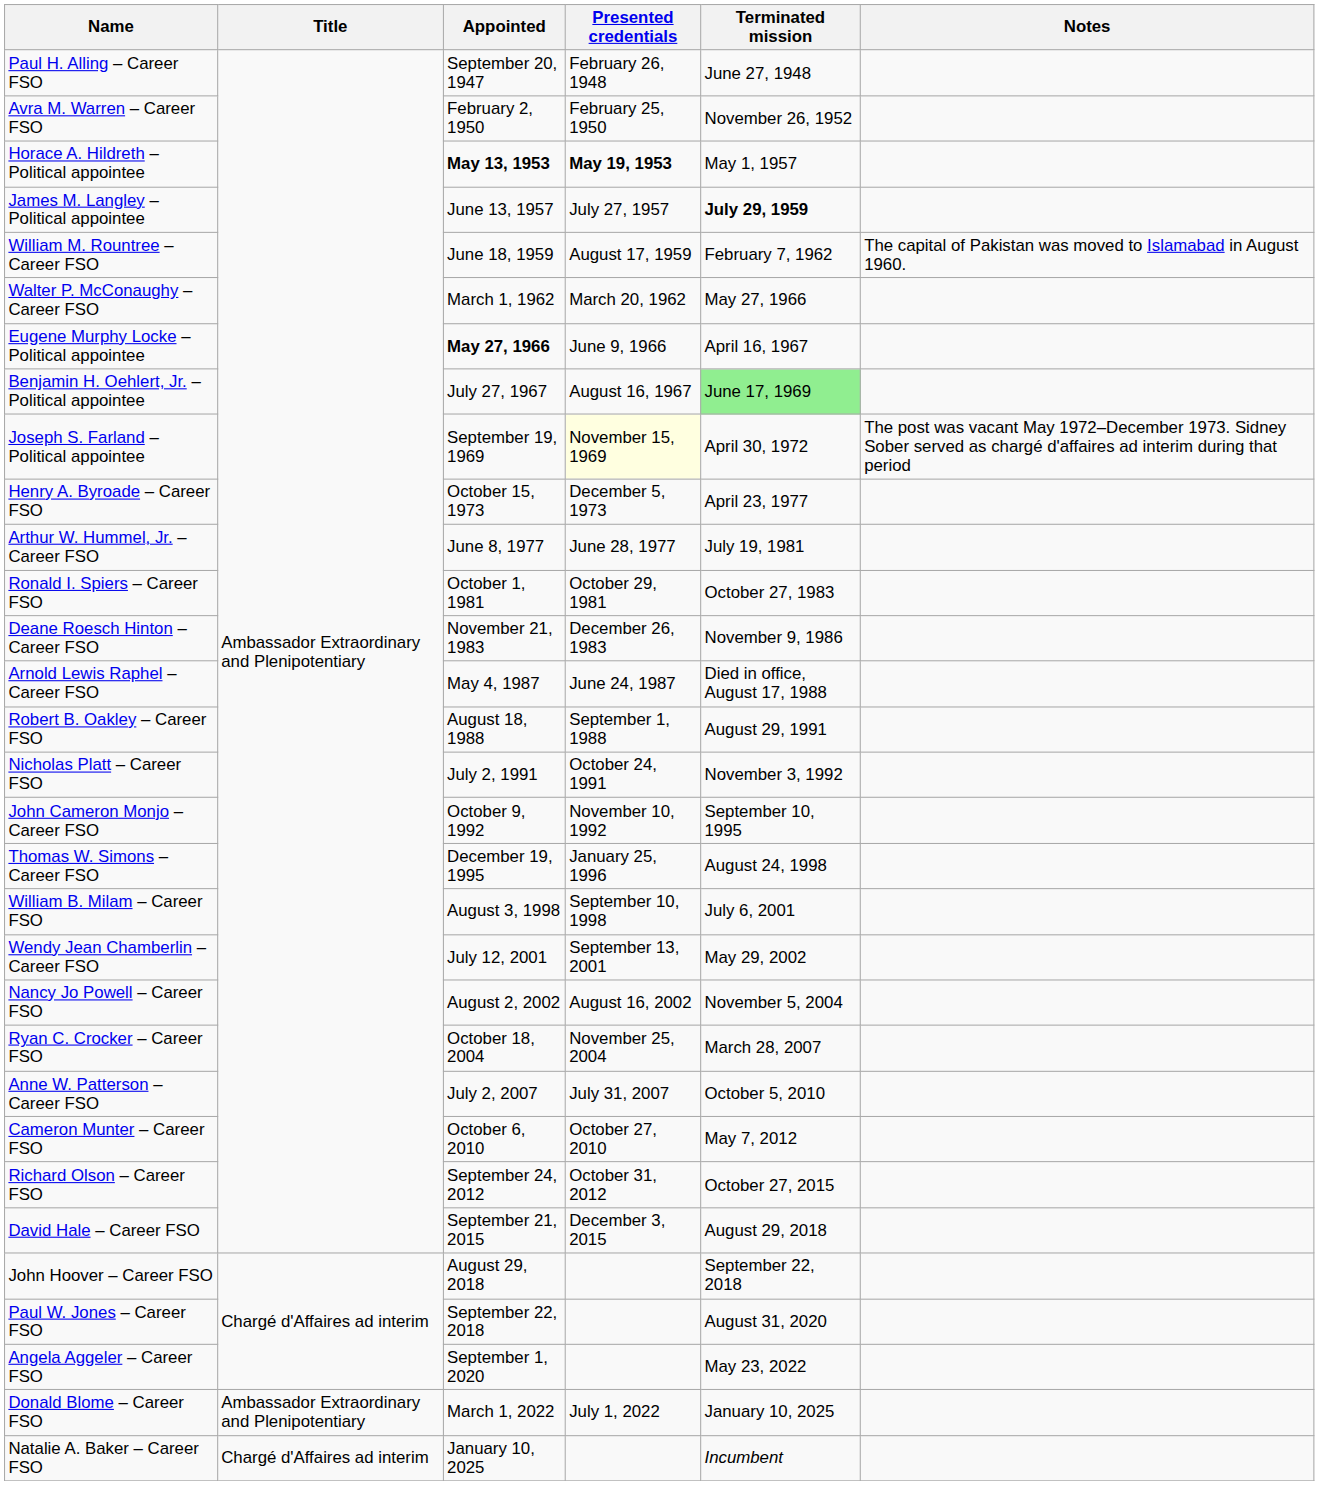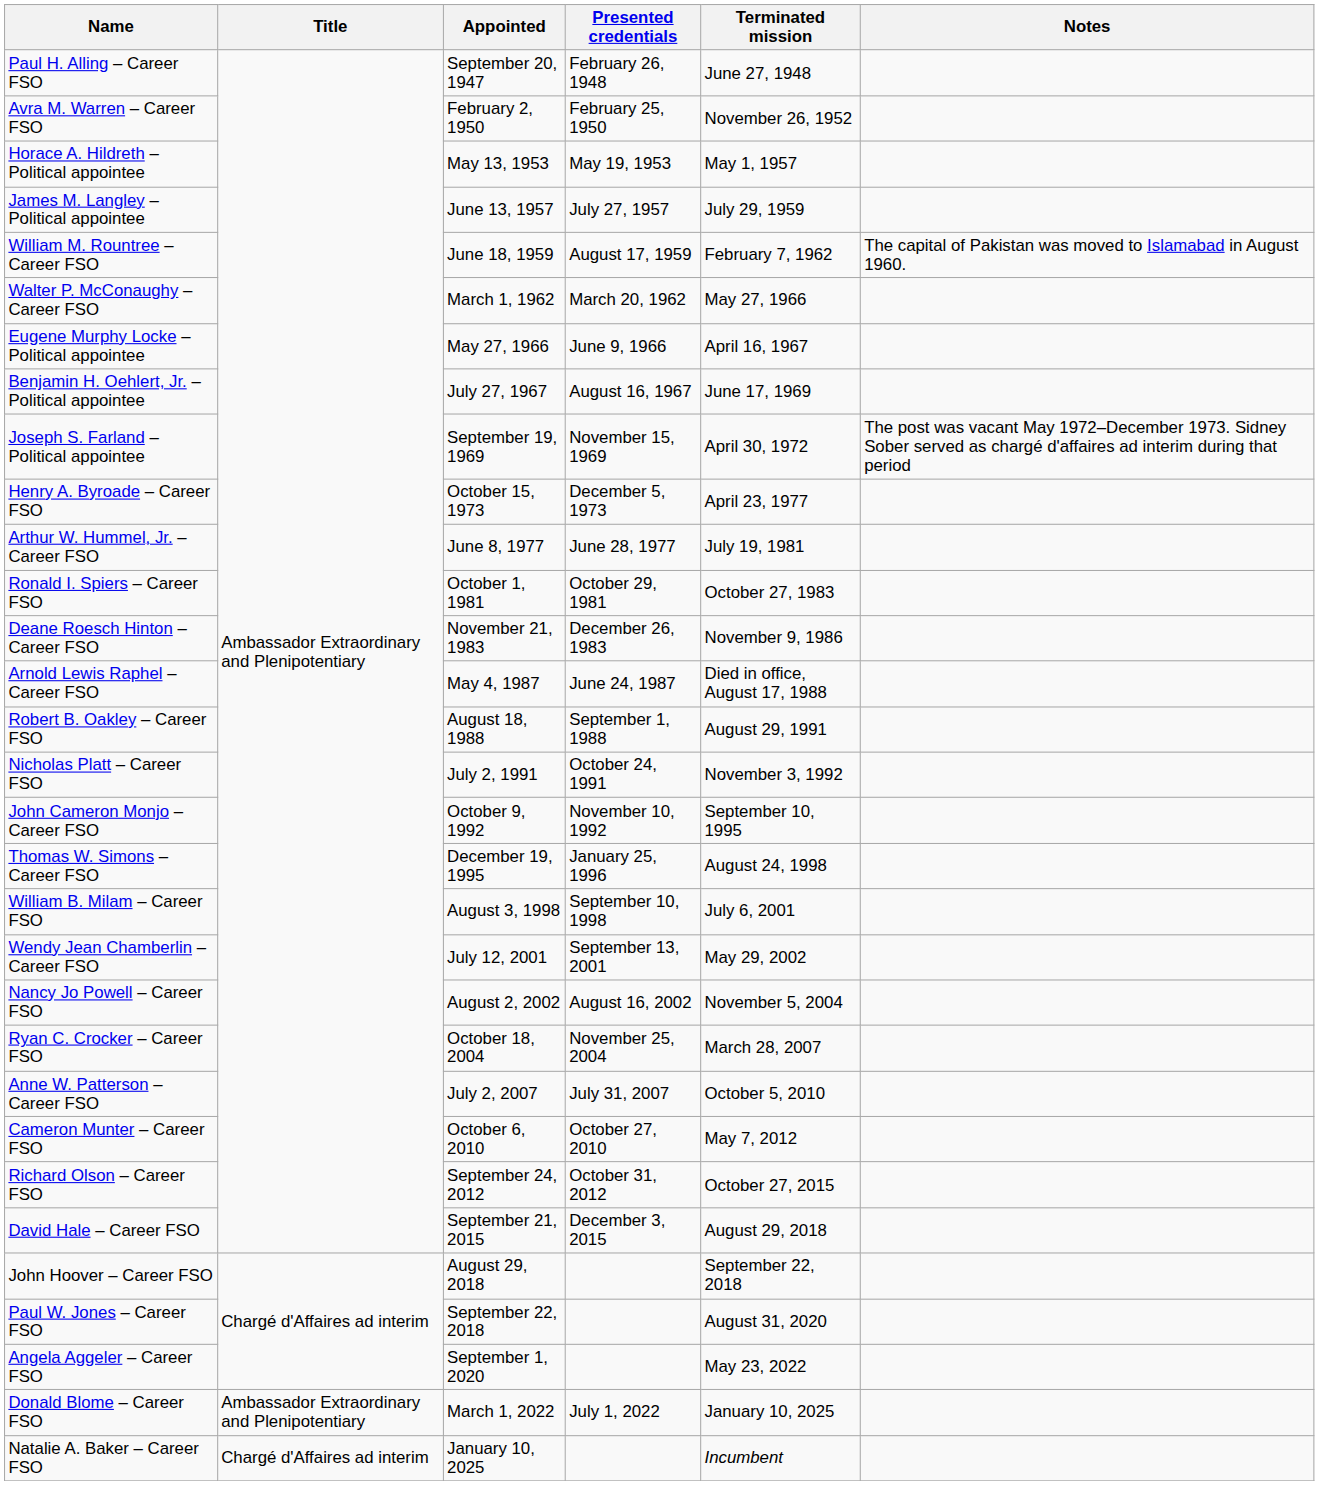(498, 163) bold -> (498, 163) normal
(621, 163) bold -> (620, 163) normal
(756, 209) bold -> (754, 209) normal
(498, 346) bold -> (498, 346) normal
(758, 391) lightgreen background -> (758, 391) no background
(622, 446) lightyellow background -> (622, 446) no background
